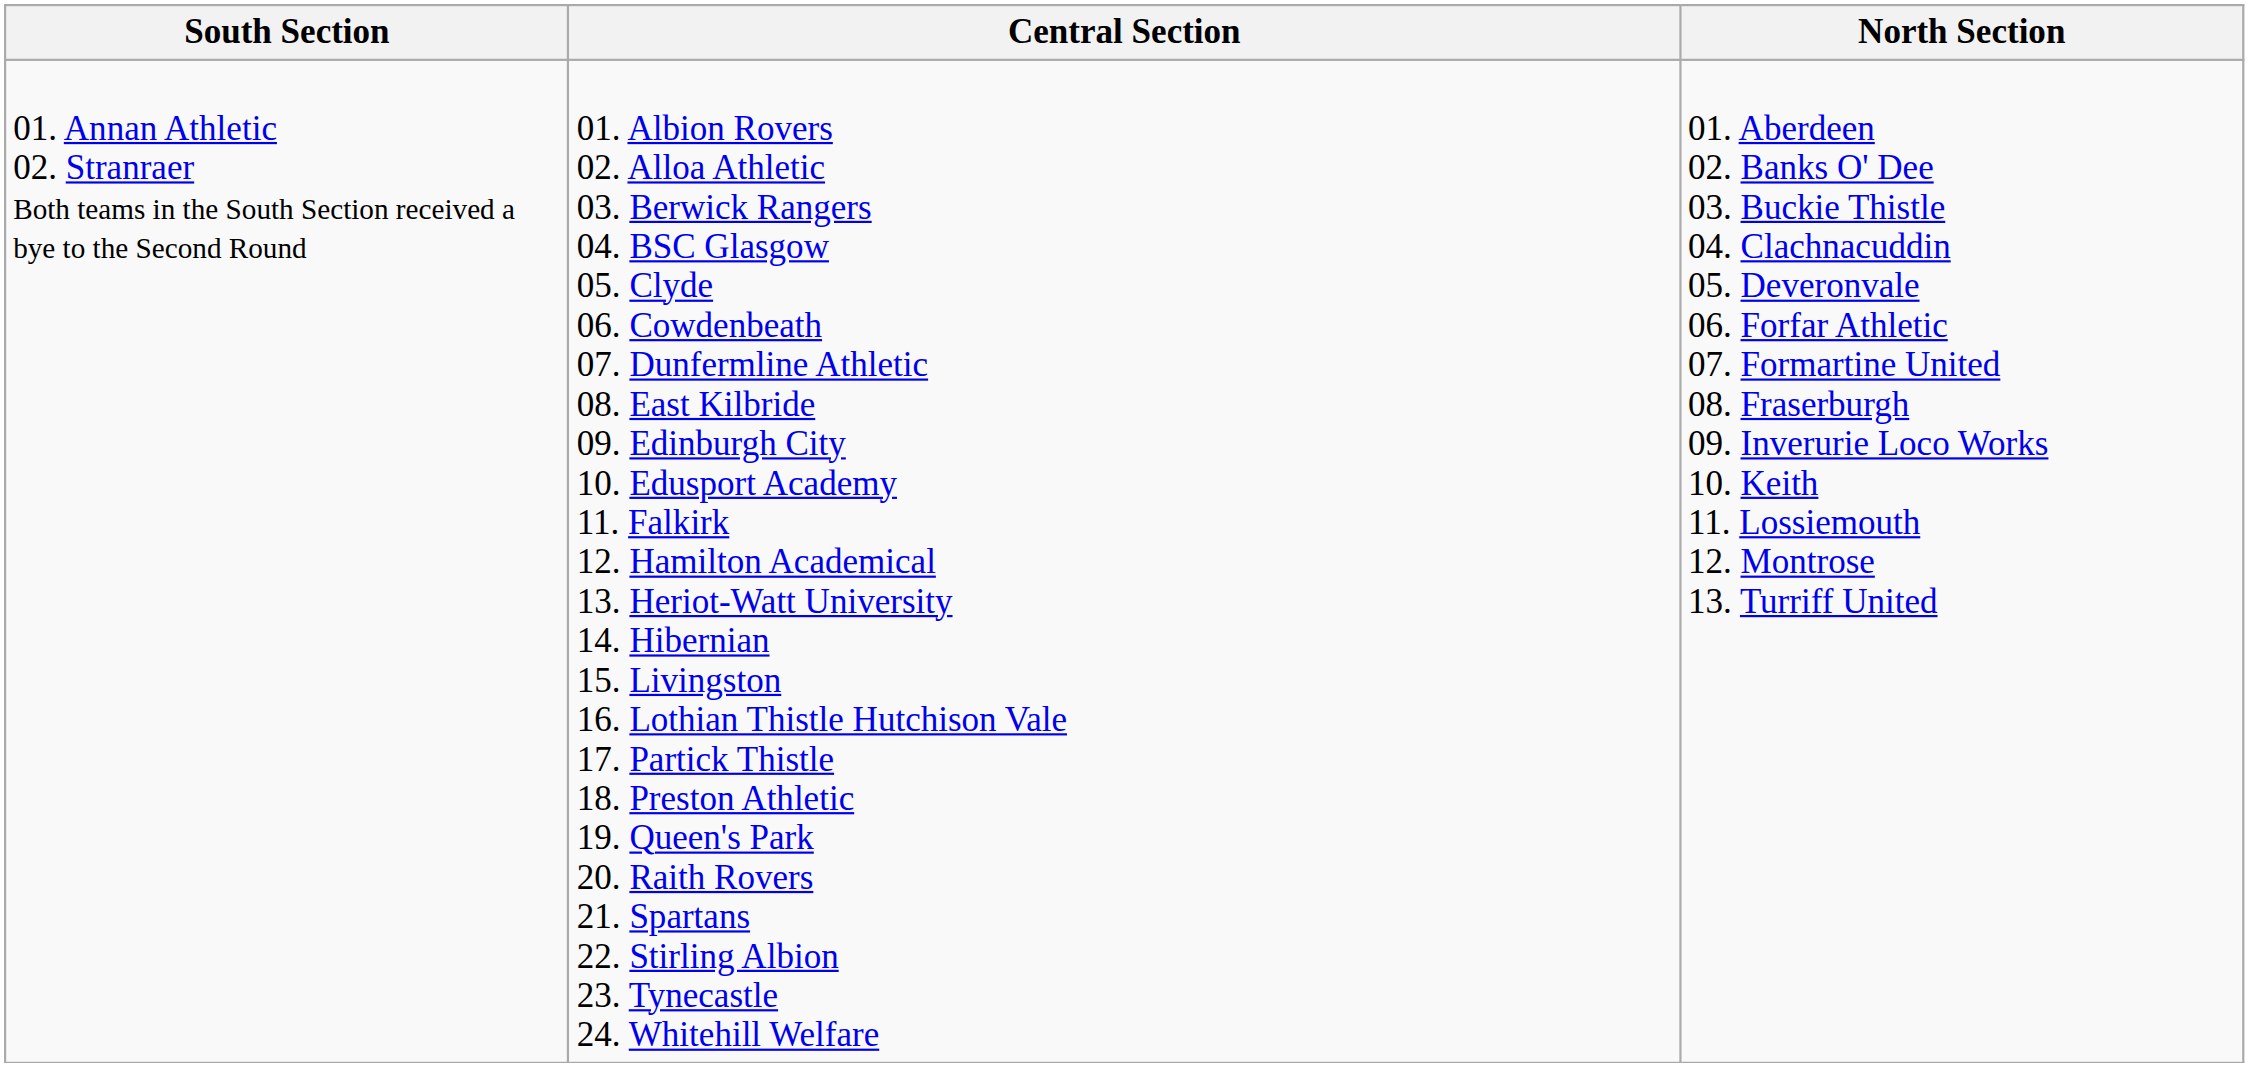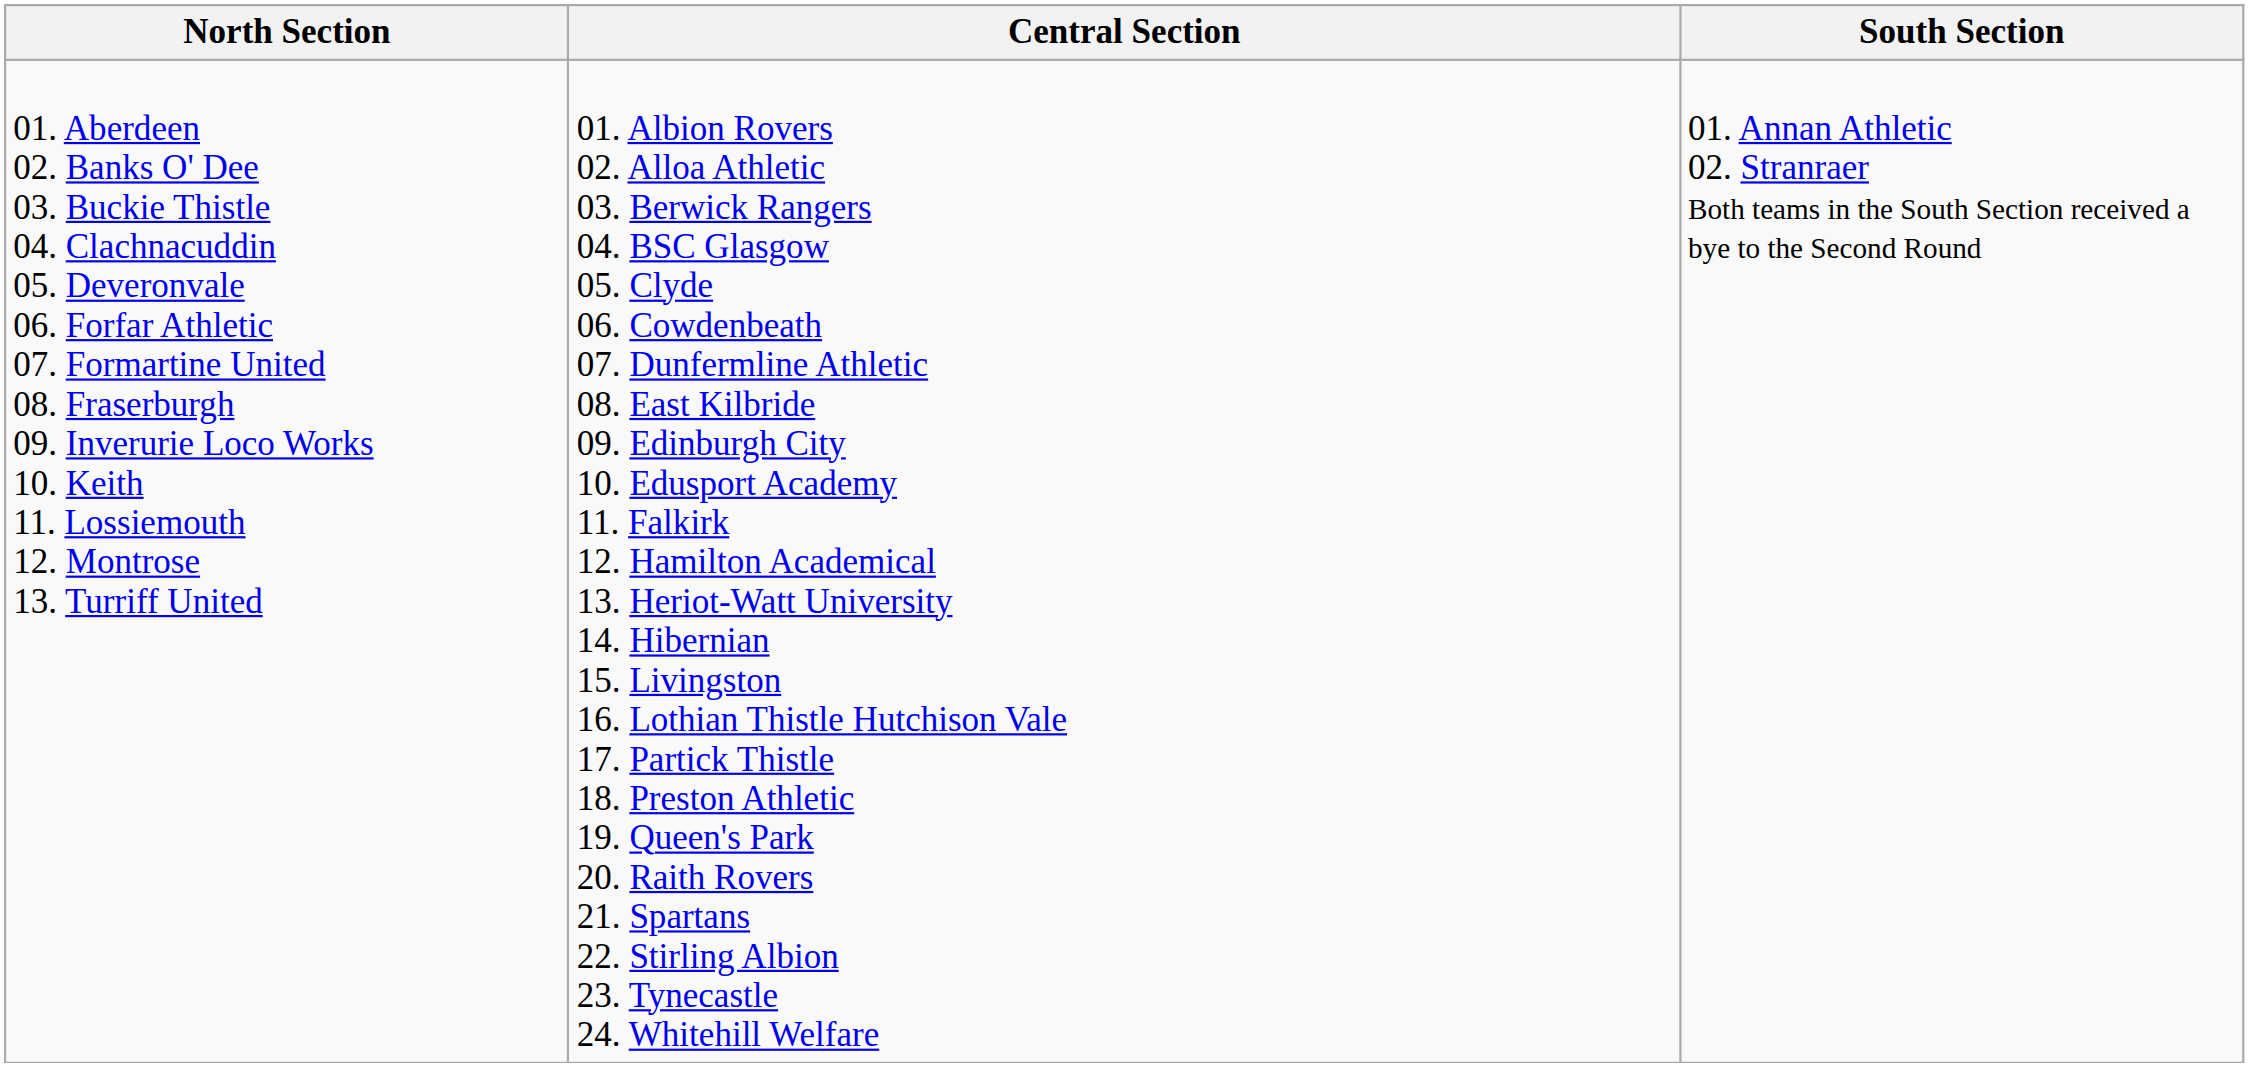columns swapped: (1962, 32) <-> (287, 32)
